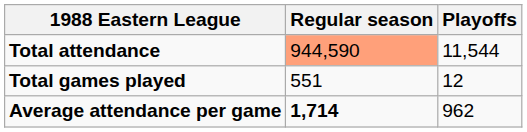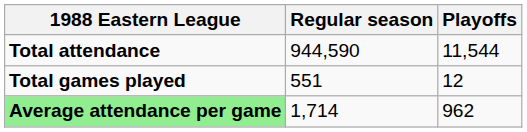(325, 50) lightsalmon background -> (325, 50) no background
(145, 111) no background -> (145, 111) lightgreen background
(314, 111) bold -> (314, 111) normal
